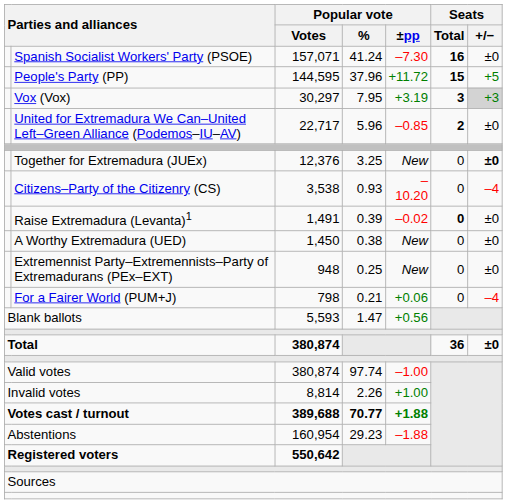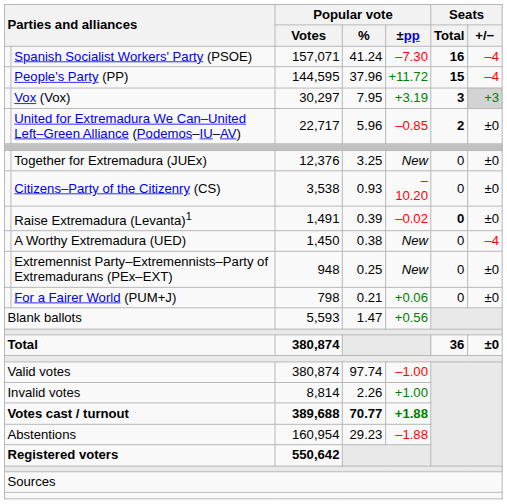(492, 56) ±0 -> (492, 56) –4
(492, 77) +5 -> (492, 77) –4
(492, 160) bold -> (492, 160) normal
(492, 188) –4 -> (492, 188) ±0
(492, 241) ±0 -> (492, 241) –4
(492, 297) –4 -> (492, 297) ±0
